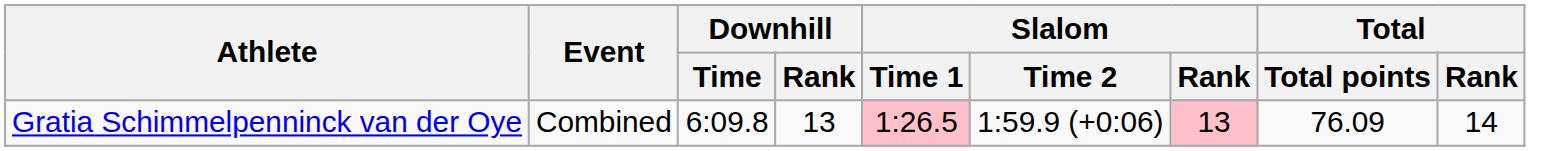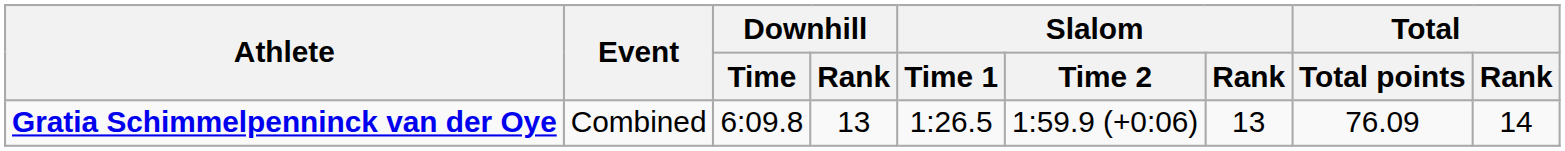(267, 123) normal -> (284, 123) bold
(916, 123) pink background -> (951, 123) no background
(1214, 123) pink background -> (1249, 123) no background
